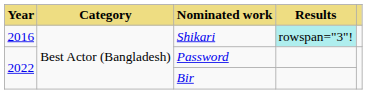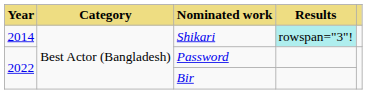(21, 36) 2016 -> (21, 36) 2014
